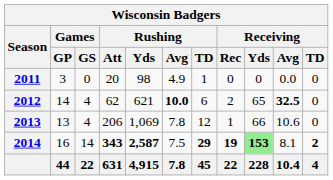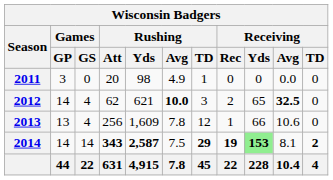(204, 100) 6 -> (204, 100) 3
(112, 121) 206 -> (112, 121) 256
(144, 121) 1,069 -> (144, 121) 1,609
(63, 143) 16 -> (63, 143) 14
